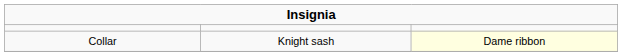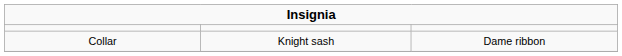(514, 42) lightyellow background -> (514, 42) no background
